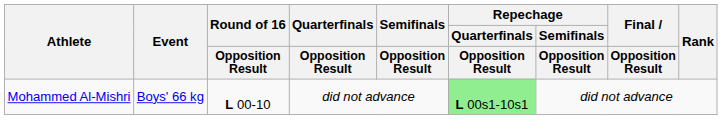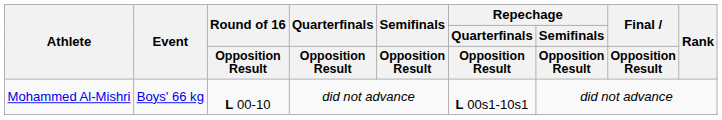(492, 104) lightgreen background -> (492, 104) no background
